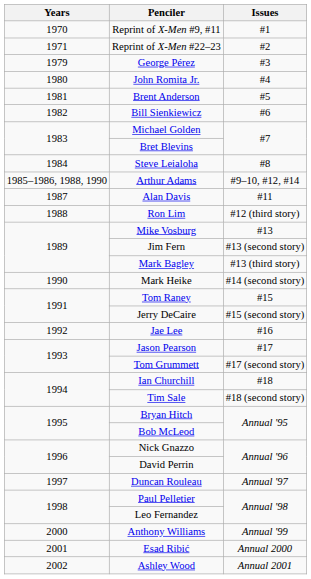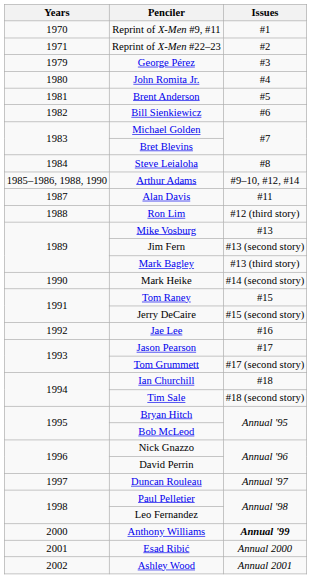(265, 532) normal -> (265, 532) bold
